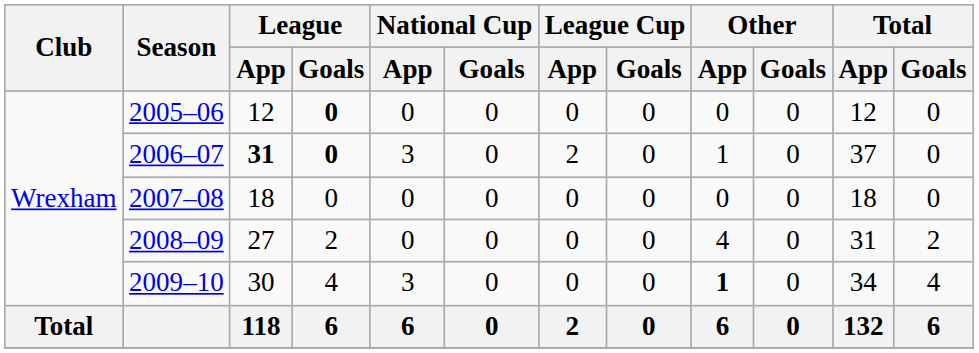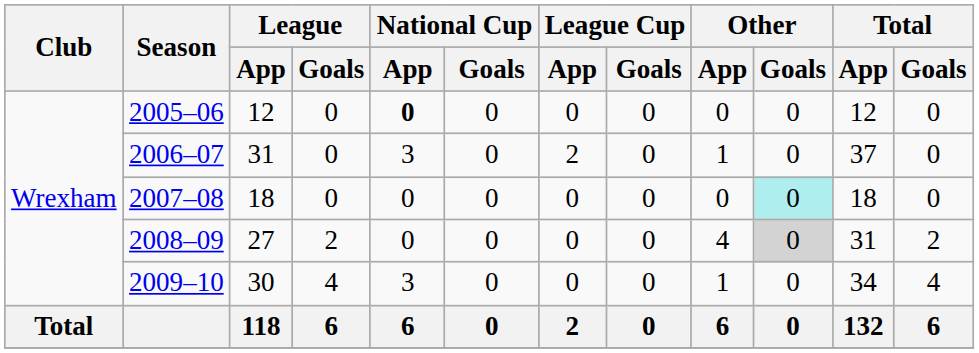(331, 111) bold -> (331, 111) normal
(408, 111) normal -> (408, 111) bold
(261, 154) bold -> (261, 154) normal
(331, 154) bold -> (331, 154) normal
(793, 197) no background -> (793, 197) paleturquoise background
(793, 240) no background -> (793, 240) lightgrey background
(723, 283) bold -> (723, 283) normal
